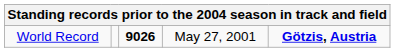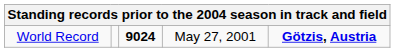(140, 36) 9026 -> (140, 36) 9024
